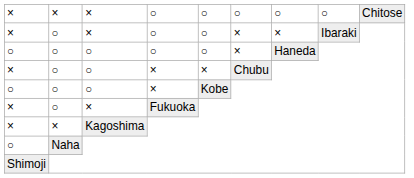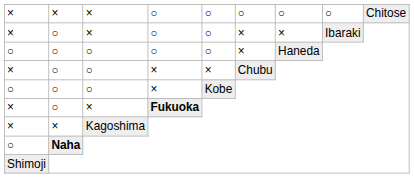(173, 107) normal -> (175, 107) bold
(66, 145) normal -> (66, 145) bold
